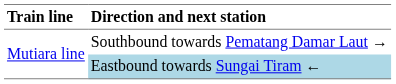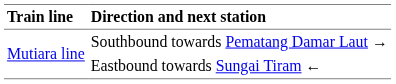(206, 66) lightblue background -> (206, 66) no background
